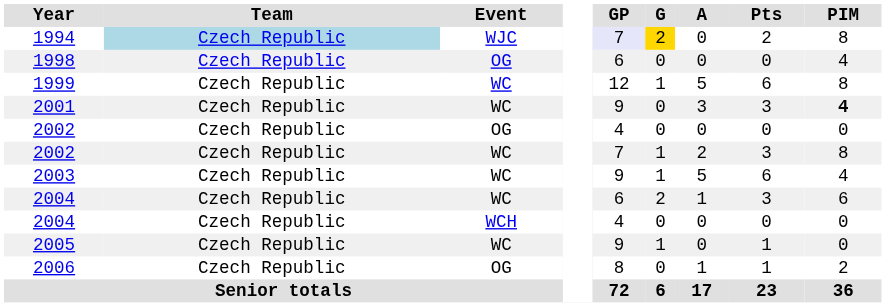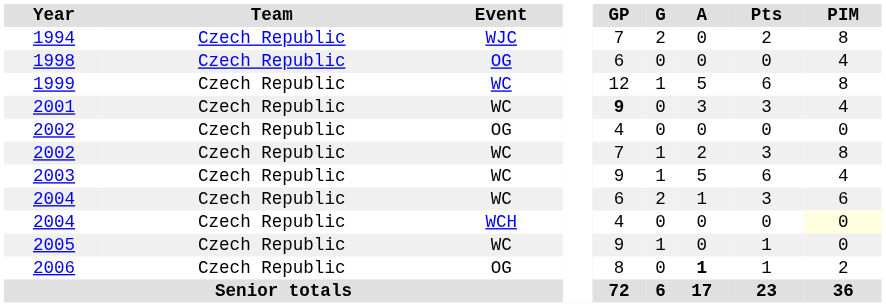(272, 38) lightblue background -> (272, 38) no background
(619, 38) lavender background -> (619, 38) no background
(660, 38) gold background -> (660, 38) no background
(619, 107) normal -> (619, 107) bold
(843, 107) bold -> (843, 107) normal
(843, 222) no background -> (843, 222) lightyellow background
(702, 268) normal -> (702, 268) bold
